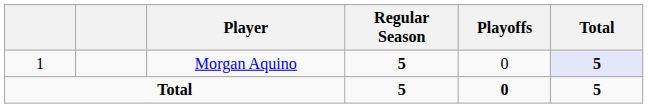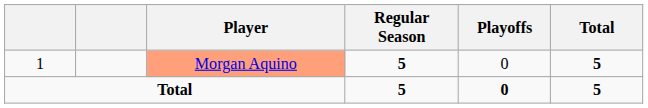(246, 63) no background -> (246, 63) lightsalmon background
(597, 63) lavender background -> (597, 63) no background
